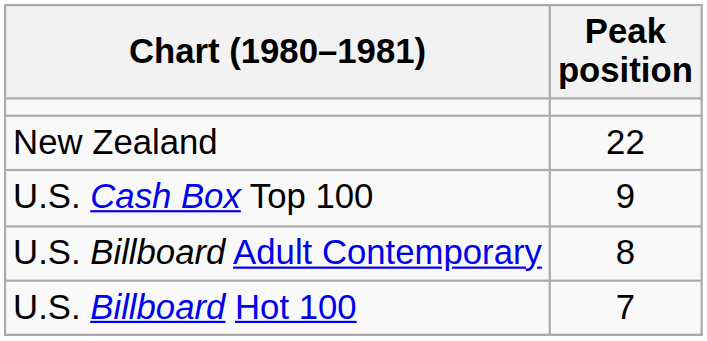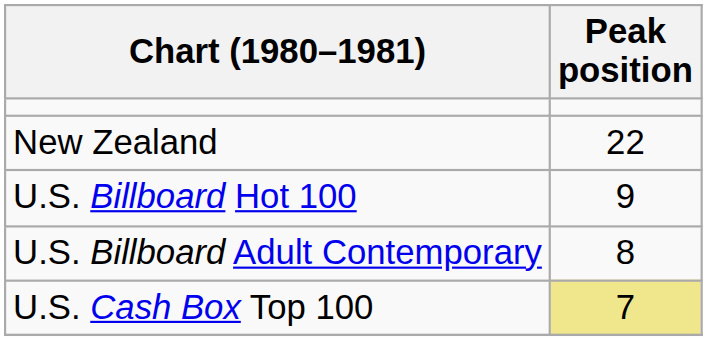(193, 197) U.S. Cash Box Top 100 -> (185, 197) U.S. Billboard Hot 100
(185, 307) U.S. Billboard Hot 100 -> (193, 307) U.S. Cash Box Top 100
(625, 307) no background -> (625, 307) khaki background
